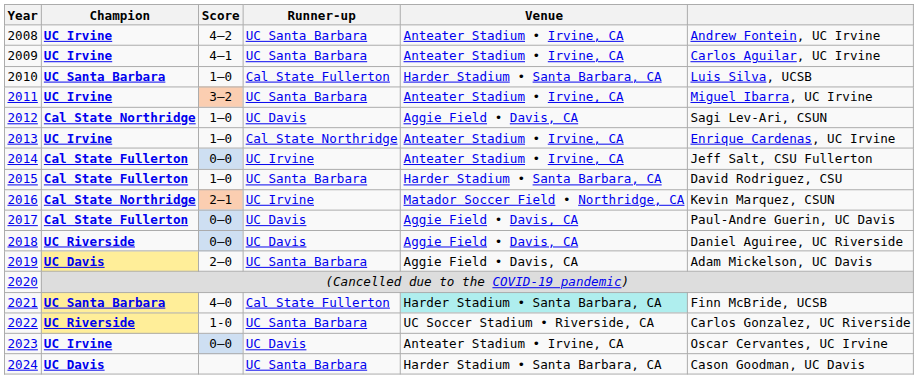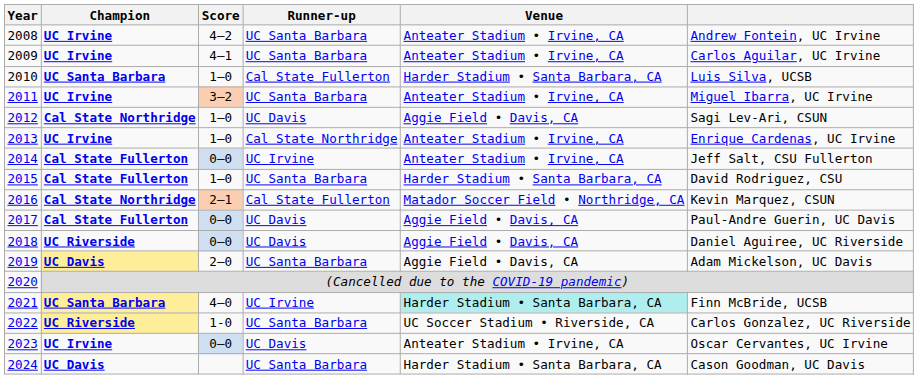(280, 200) UC Irvine -> (318, 200) Cal State Fullerton
(318, 302) Cal State Fullerton -> (280, 302) UC Irvine
